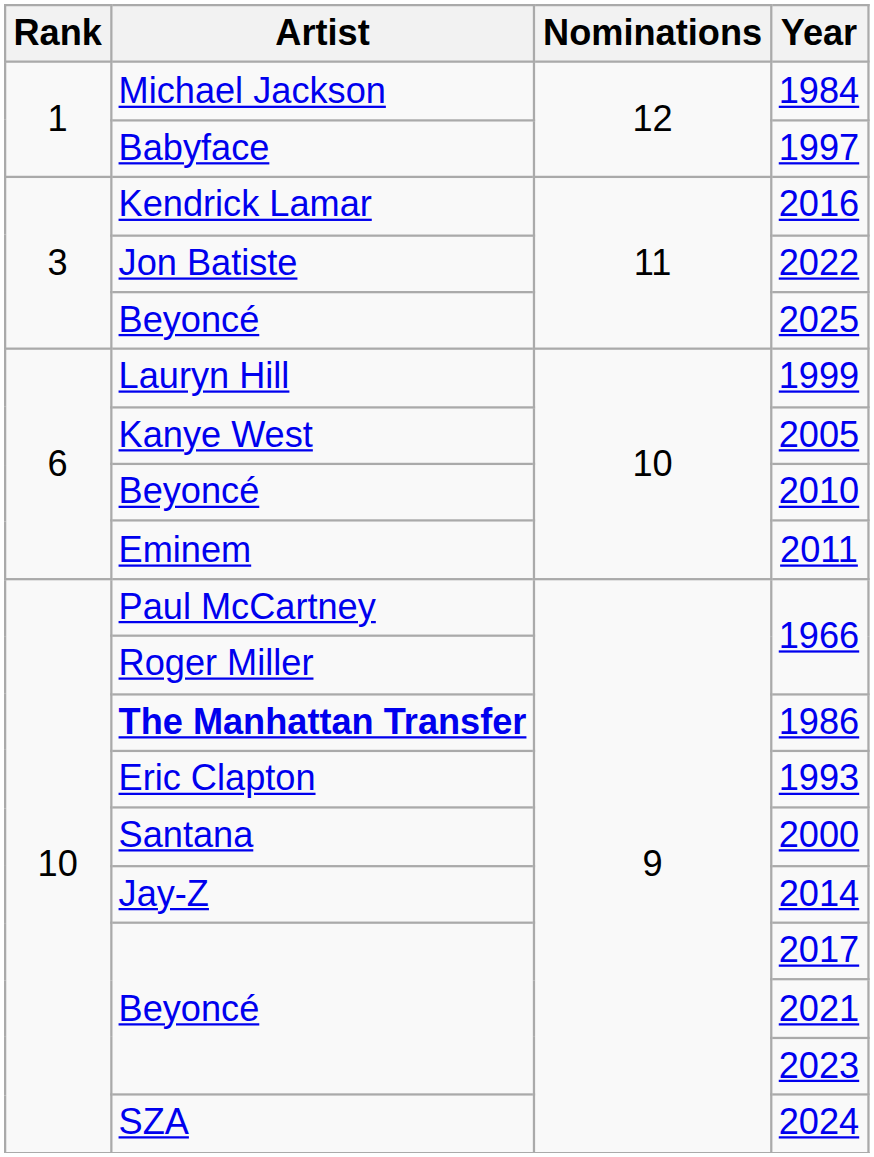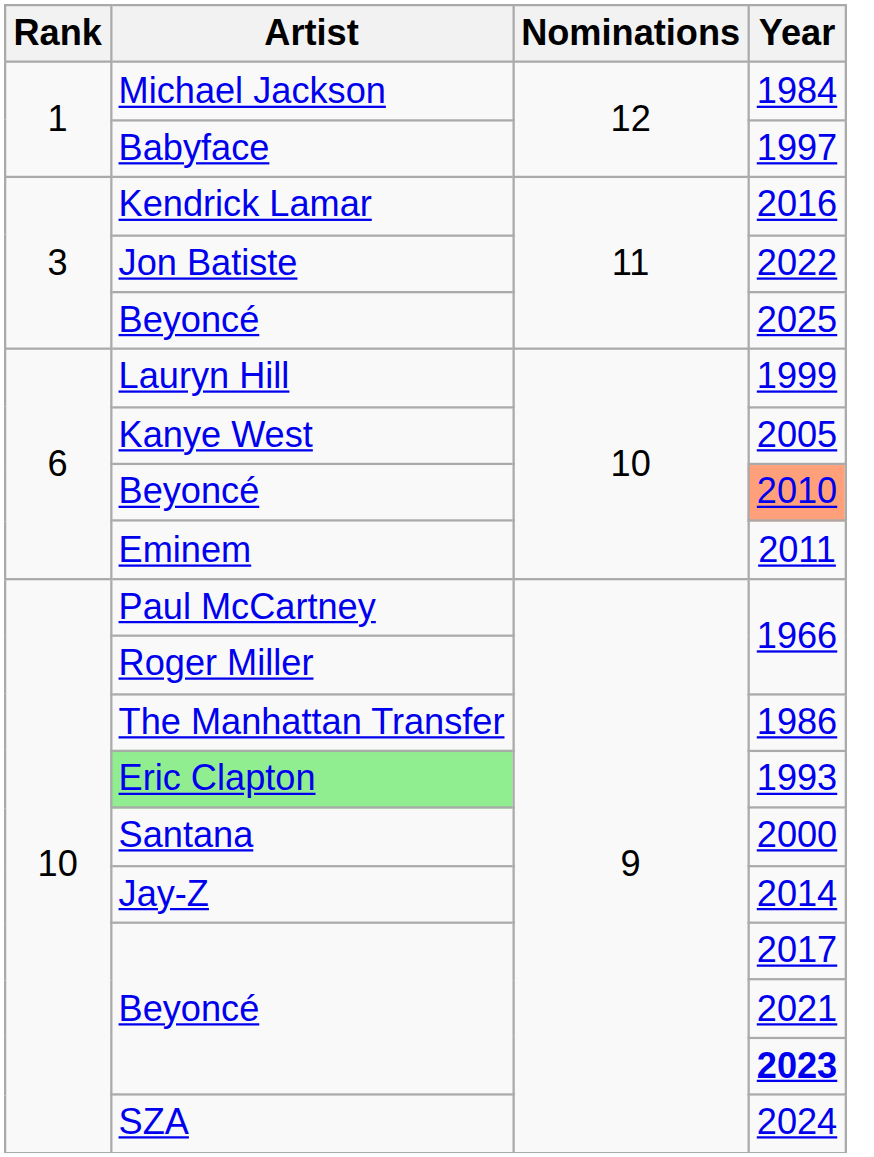(819, 491) no background -> (797, 491) lightsalmon background
(323, 721) bold -> (312, 721) normal
(217, 778) no background -> (217, 778) lightgreen background
(819, 1065) normal -> (797, 1065) bold
